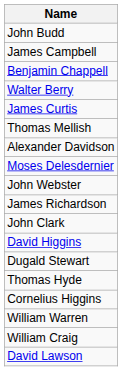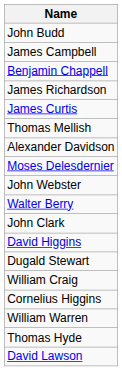(40, 90) Walter Berry -> (57, 90) James Richardson
(57, 204) James Richardson -> (40, 204) Walter Berry
(44, 280) Thomas Hyde -> (42, 280) William Craig
(42, 337) William Craig -> (44, 337) Thomas Hyde
